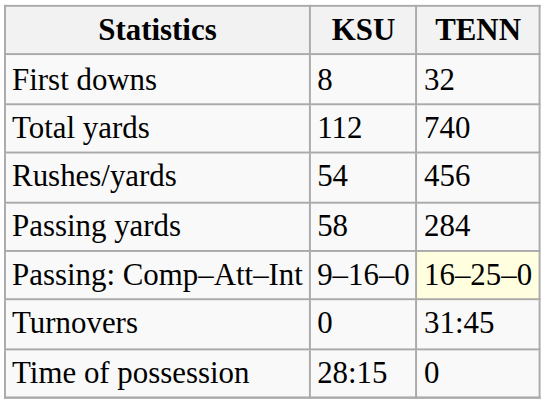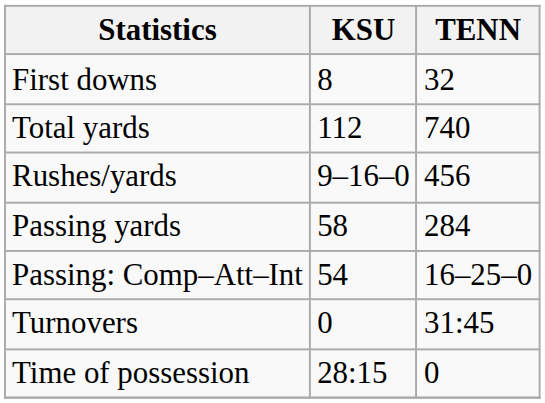(333, 176) 54 -> (363, 176) 9–16–0
(363, 274) 9–16–0 -> (333, 274) 54
(478, 274) lightyellow background -> (478, 274) no background
